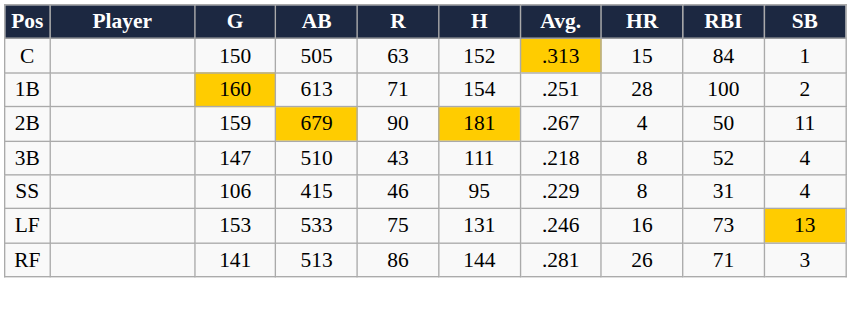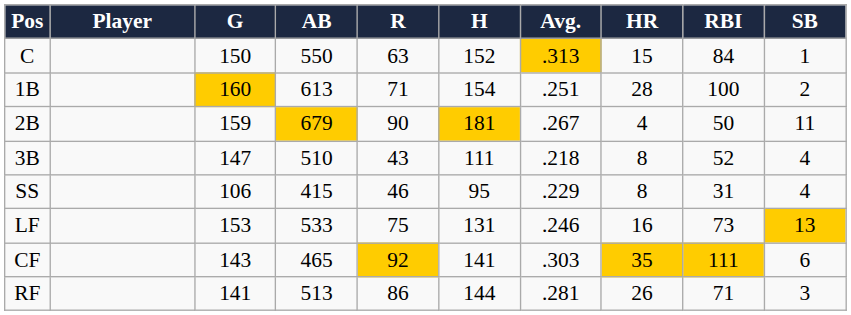(317, 55) 505 -> (317, 55) 550
+ row: (27, 259)
